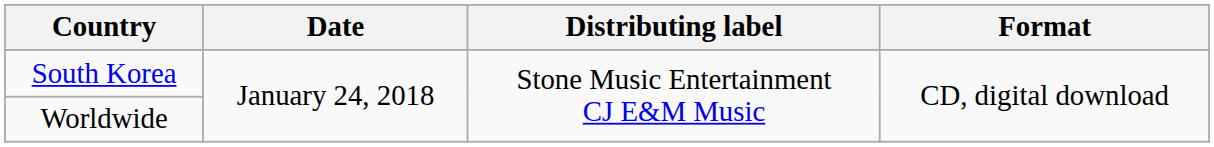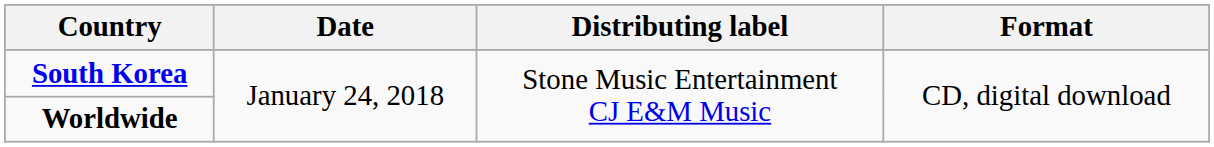(104, 73) normal -> (110, 73) bold
(104, 118) normal -> (110, 118) bold
